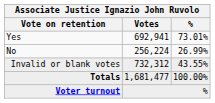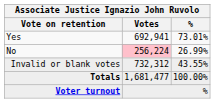(152, 51) no background -> (152, 51) pink background
